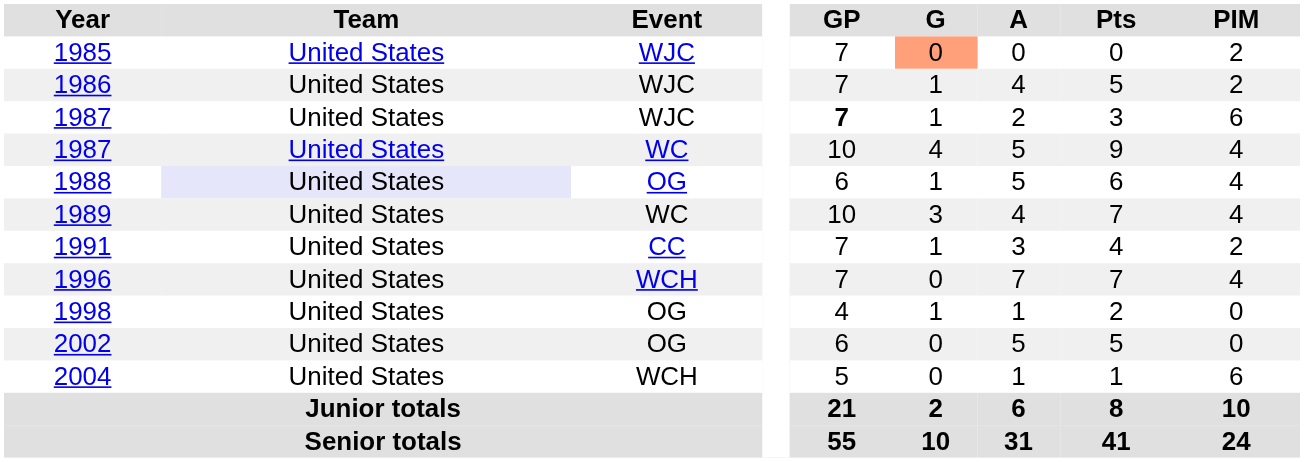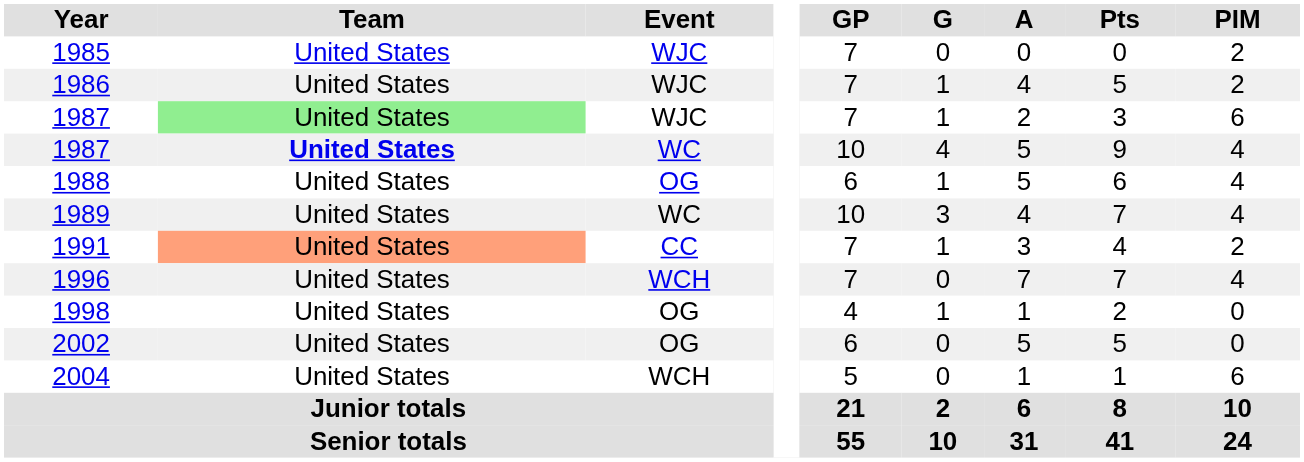(936, 52) lightsalmon background -> (943, 52) no background
(366, 117) no background -> (372, 117) lightgreen background
(842, 117) bold -> (851, 117) normal
(366, 149) normal -> (372, 149) bold
(366, 181) lavender background -> (372, 181) no background
(366, 246) no background -> (372, 246) lightsalmon background
